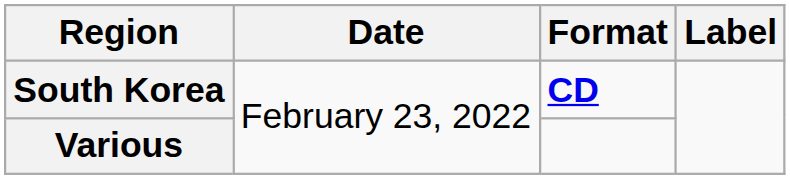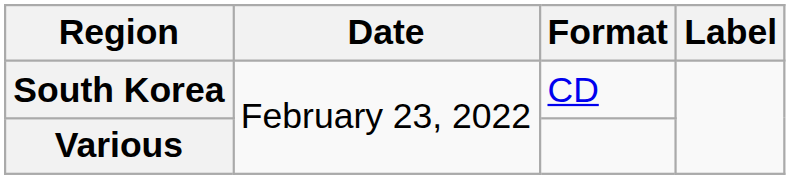(573, 88) bold -> (573, 88) normal
